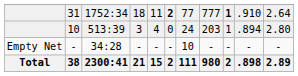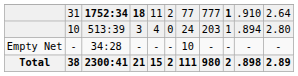(106, 13) normal -> (106, 13) bold
(139, 13) normal -> (139, 13) bold
(170, 13) bold -> (170, 13) normal
